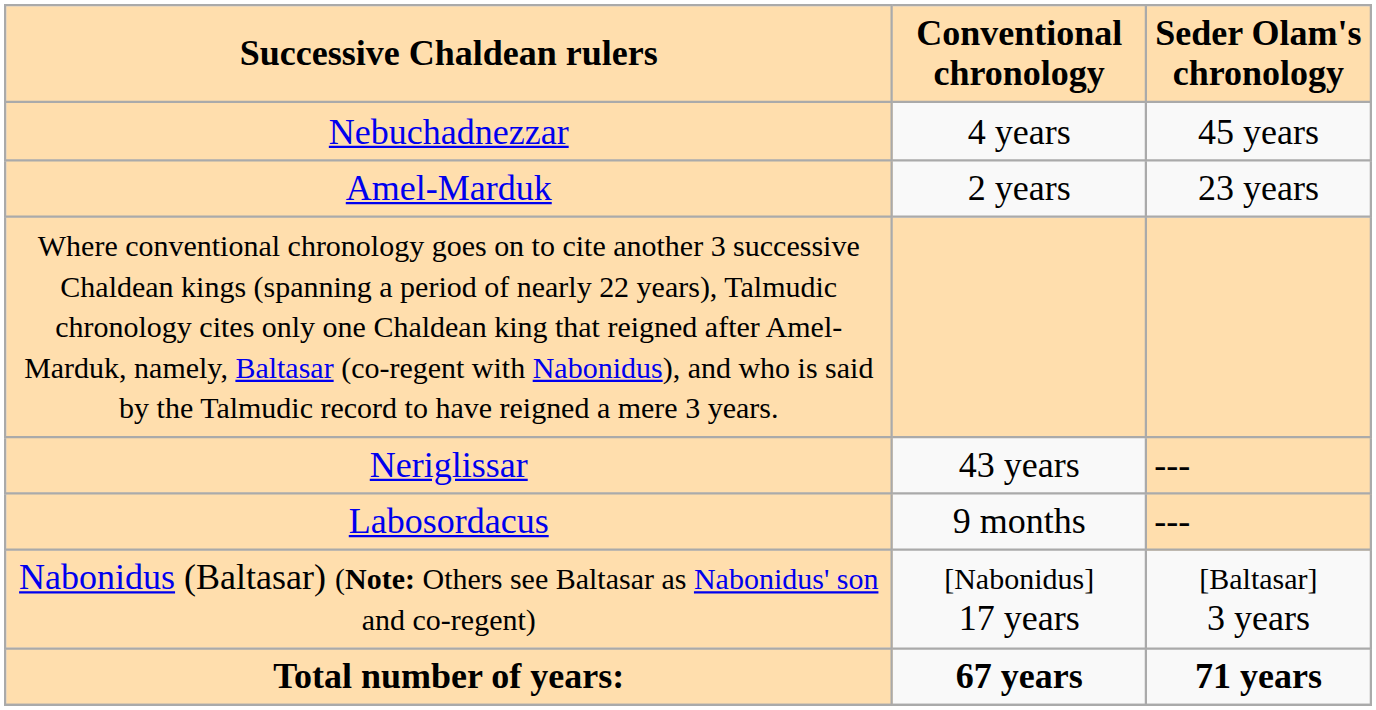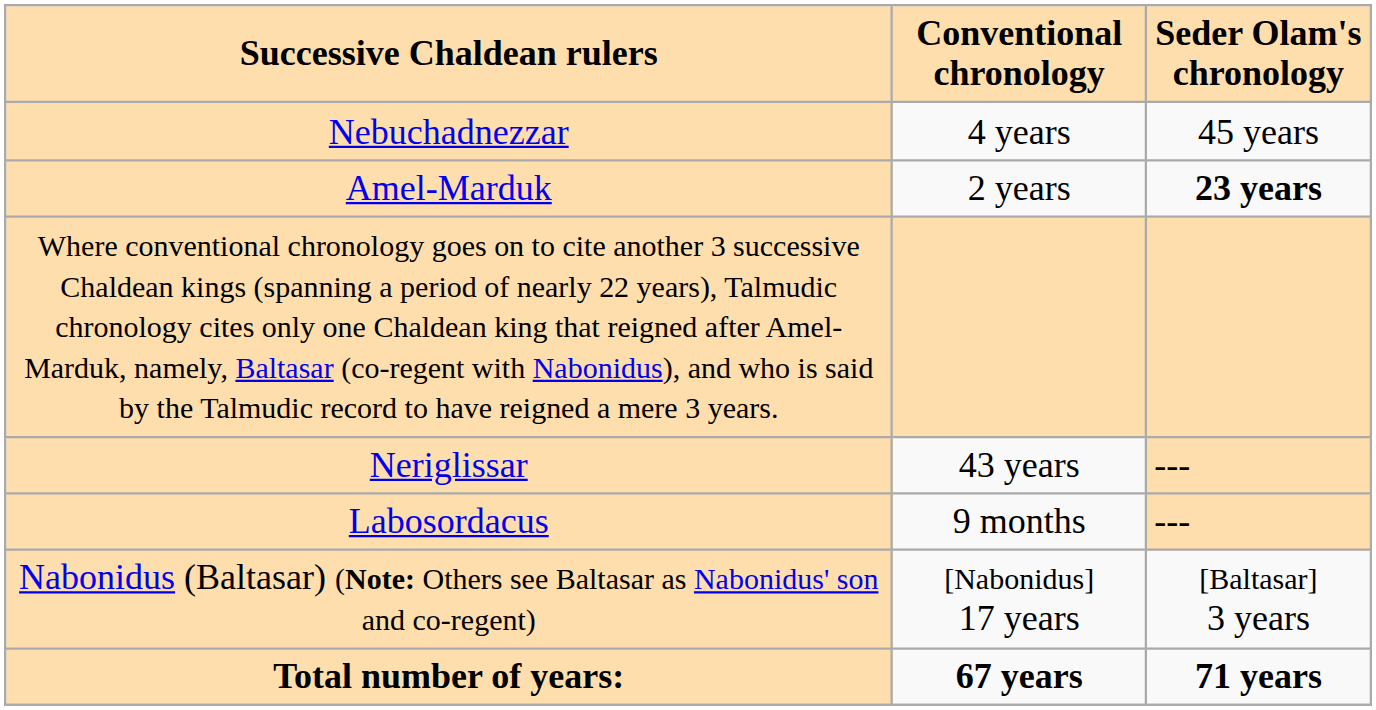(1258, 187) normal -> (1258, 187) bold
